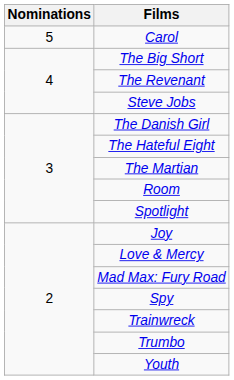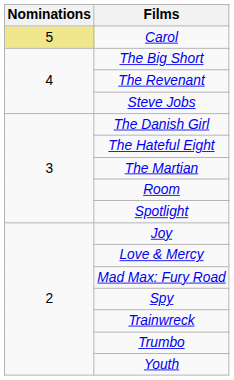(49, 37) no background -> (49, 37) khaki background
